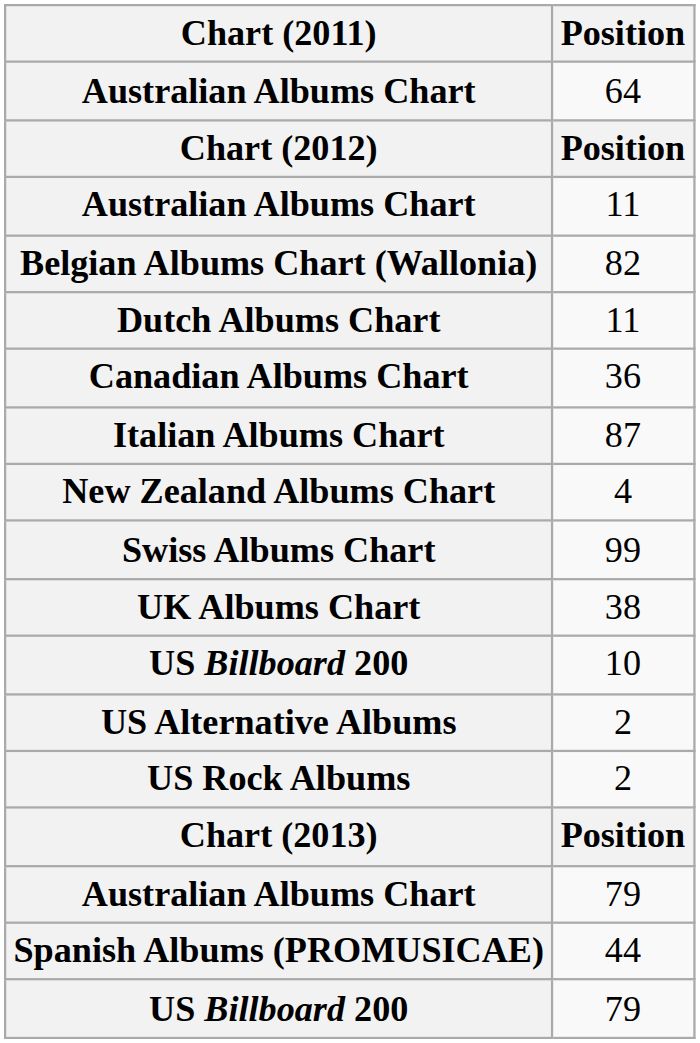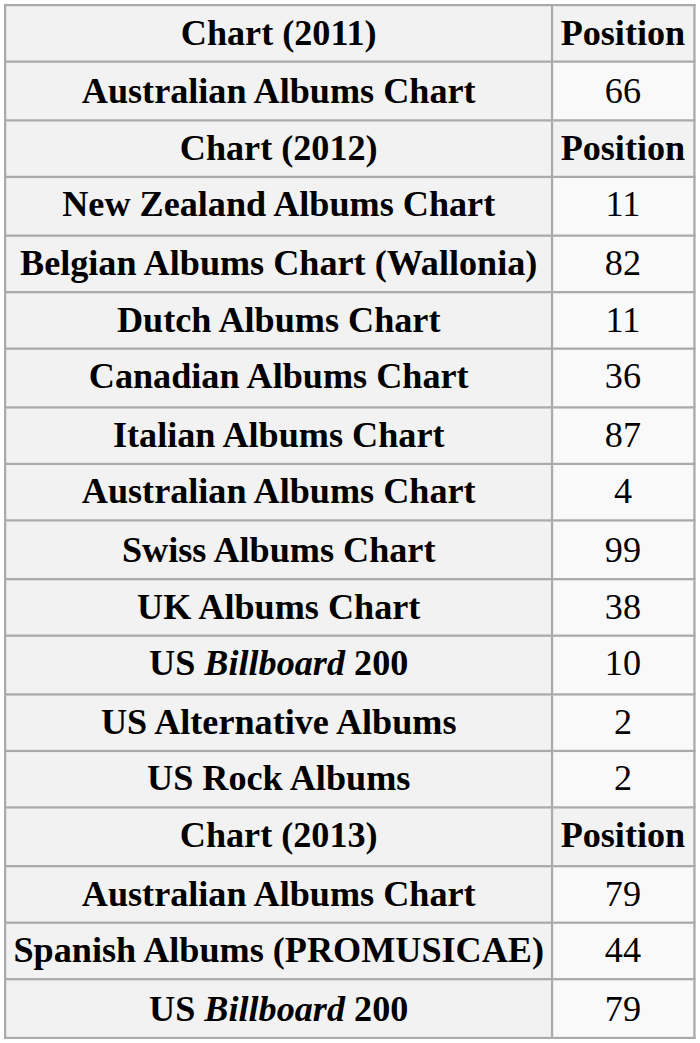(623, 90) 64 -> (623, 90) 66
(279, 205) Australian Albums Chart -> (279, 205) New Zealand Albums Chart
(279, 491) New Zealand Albums Chart -> (279, 491) Australian Albums Chart
